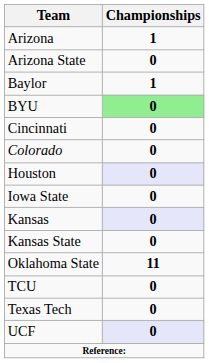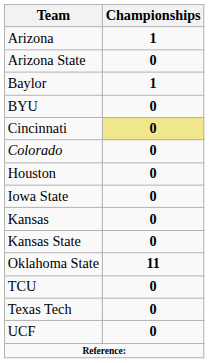(153, 106) lightgreen background -> (153, 106) no background
(153, 128) no background -> (153, 128) khaki background
(153, 173) lavender background -> (153, 173) no background
(153, 219) lavender background -> (153, 219) no background
(153, 331) lavender background -> (153, 331) no background
